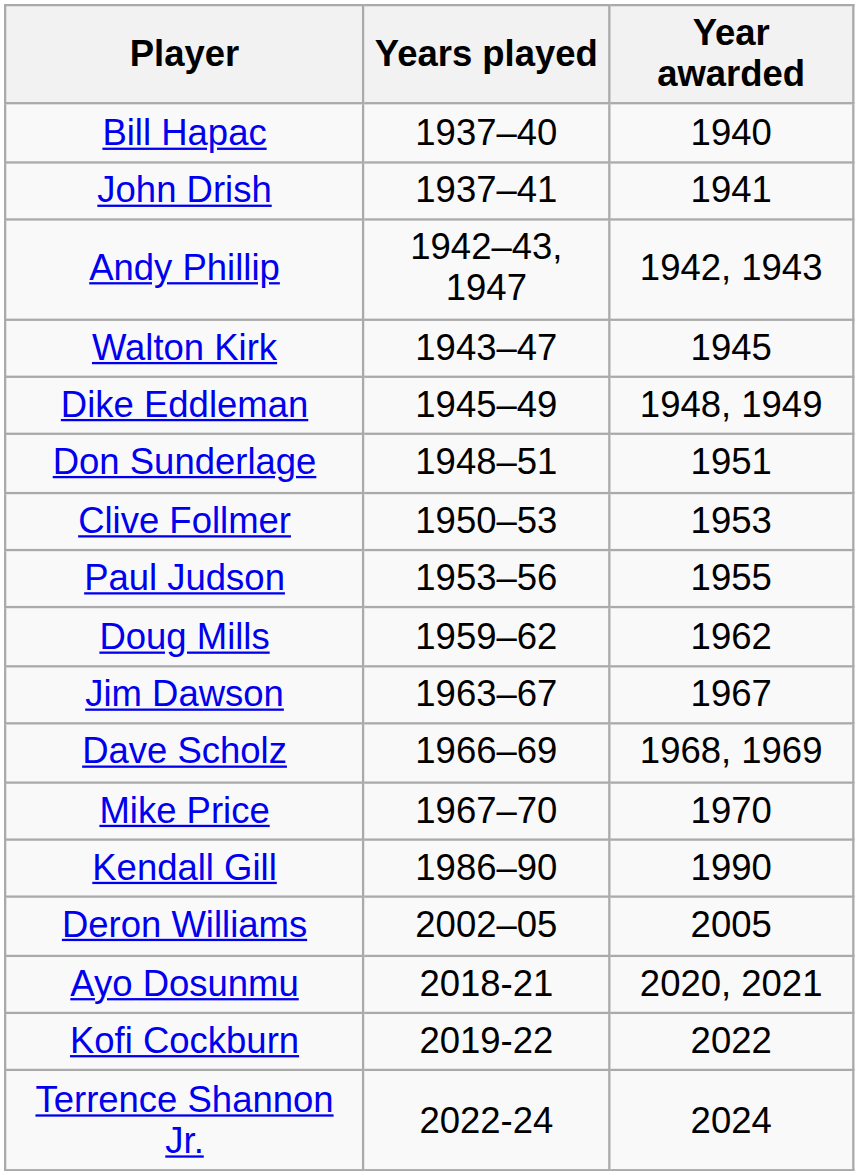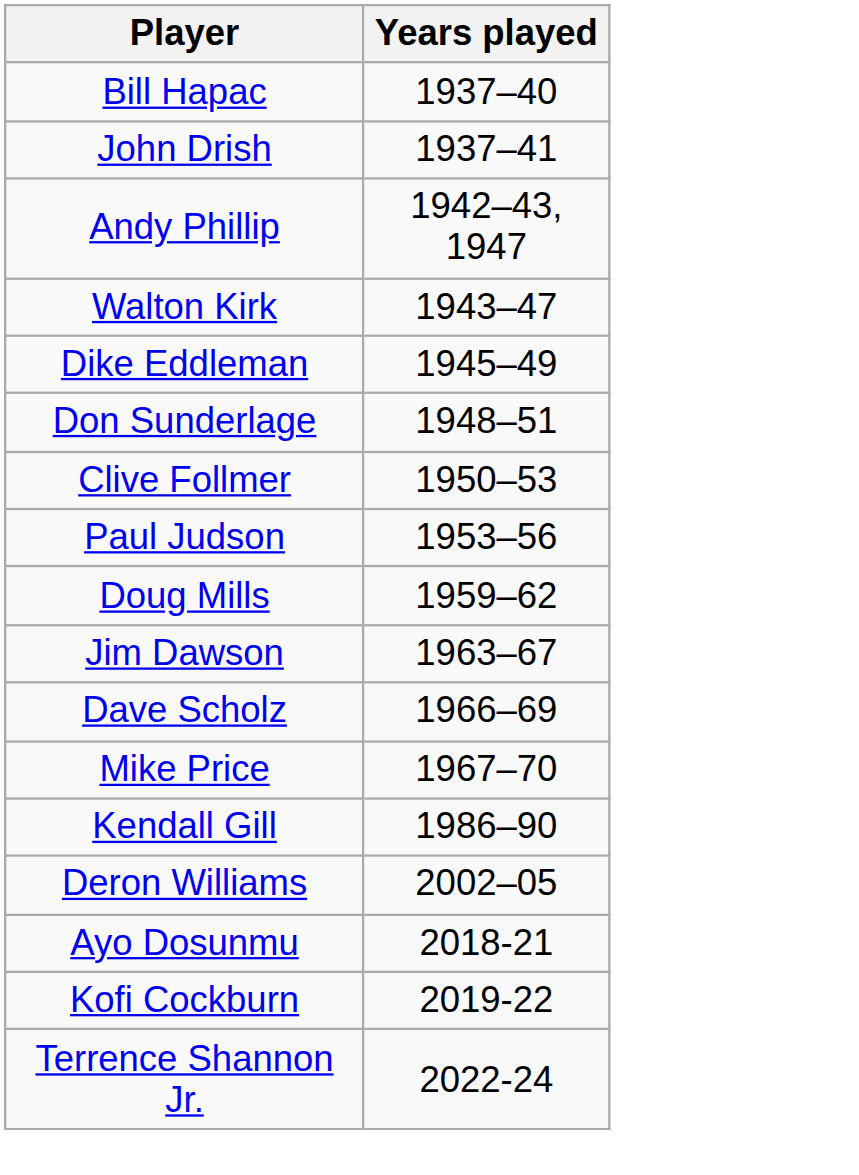- column: (731, 53)
